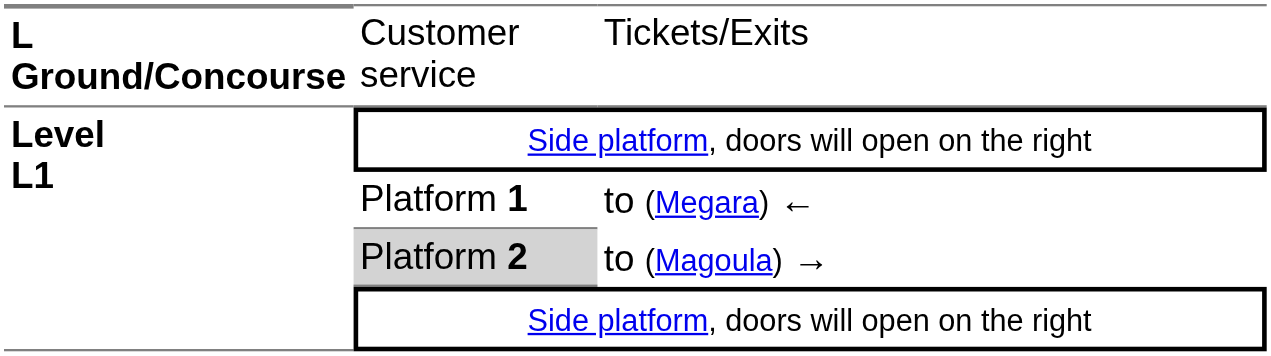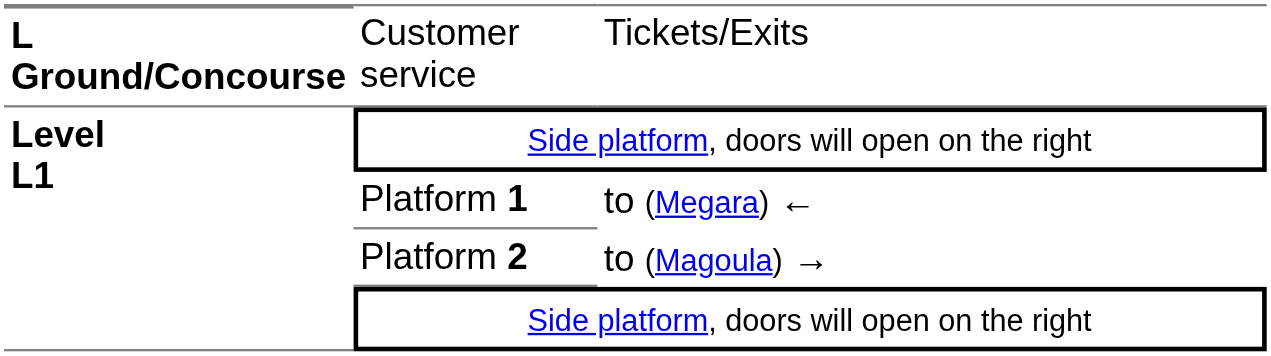(444, 256) lightgrey background -> (444, 256) no background
